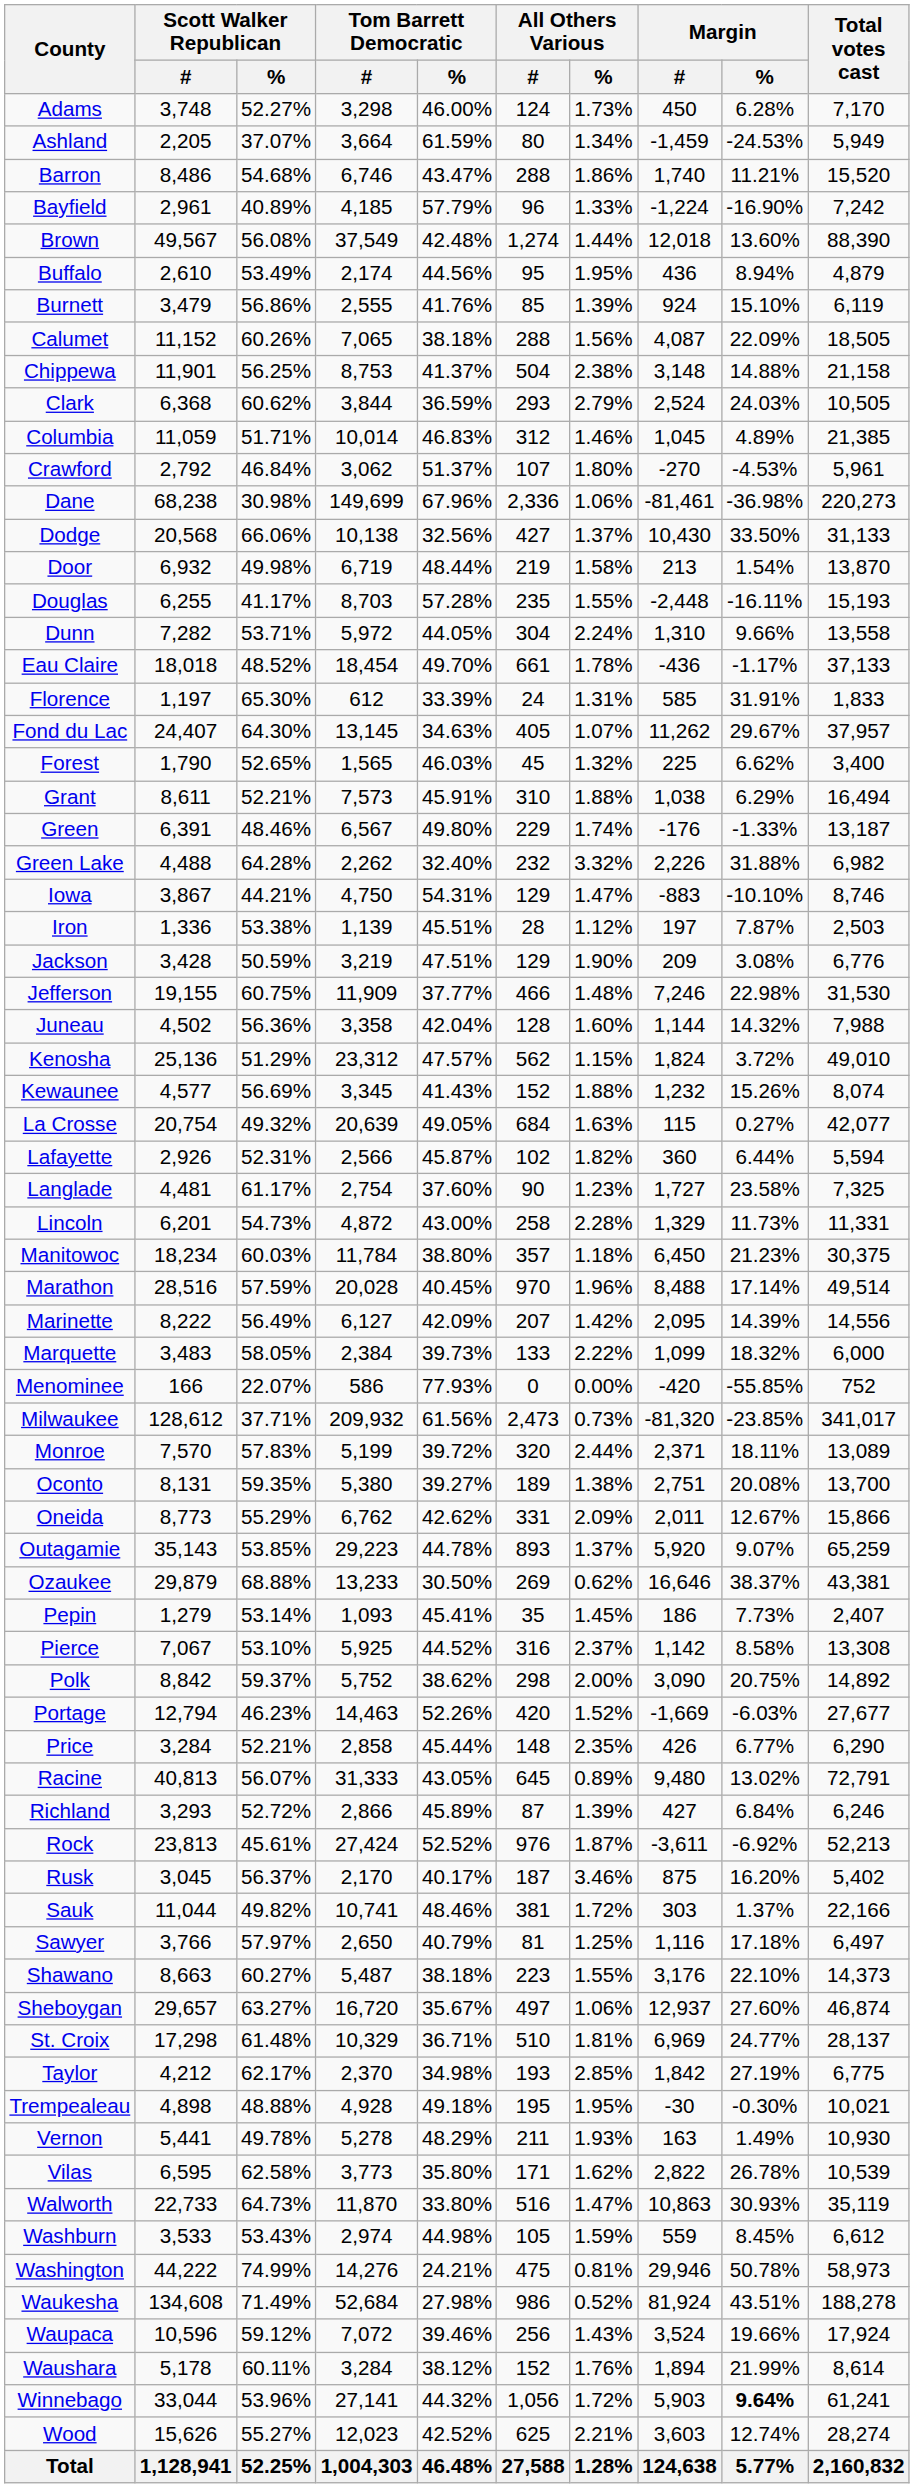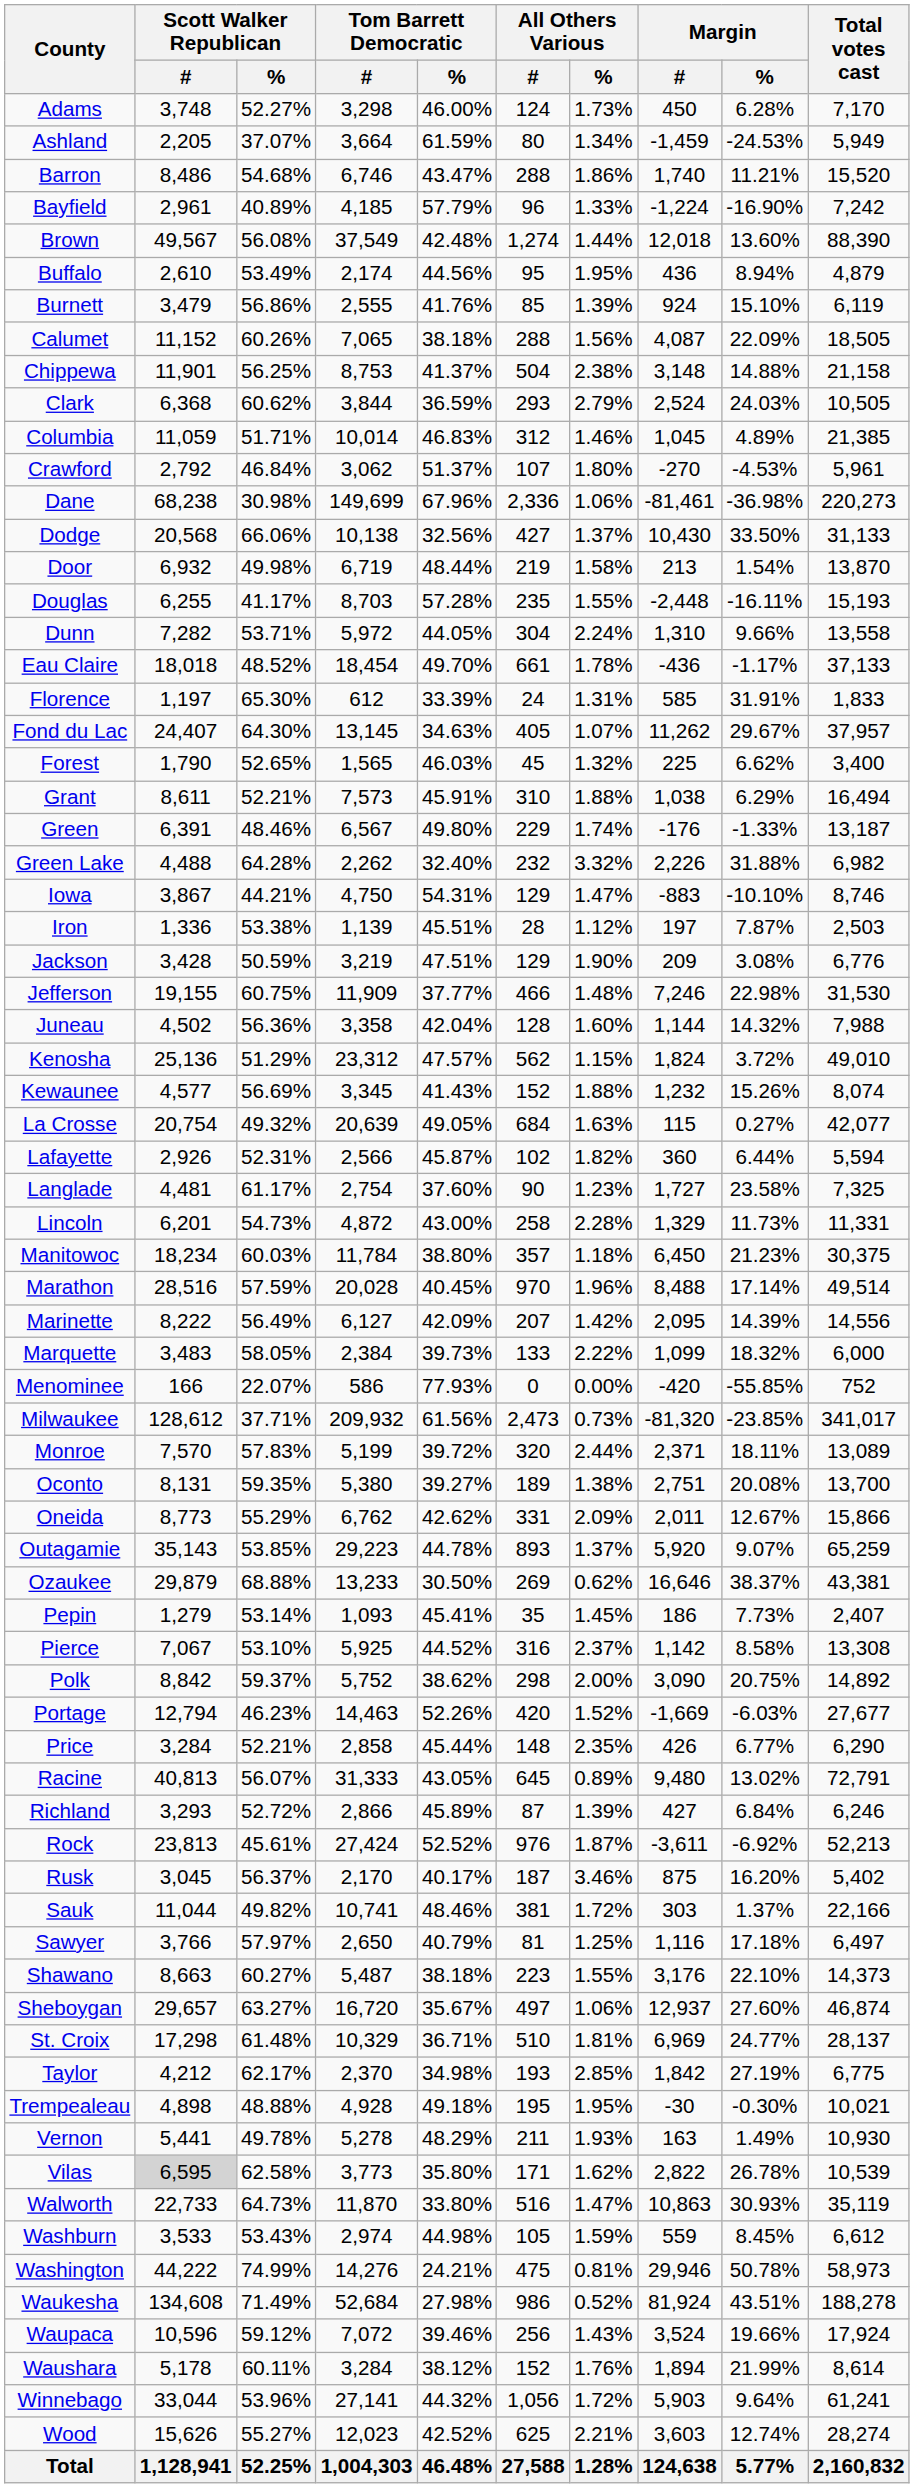(186, 2171) no background -> (186, 2171) lightgrey background
(765, 2400) bold -> (765, 2400) normal
